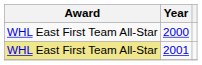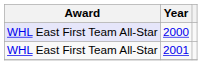(82, 32) no background -> (82, 32) lavender background
(82, 50) khaki background -> (82, 50) no background
